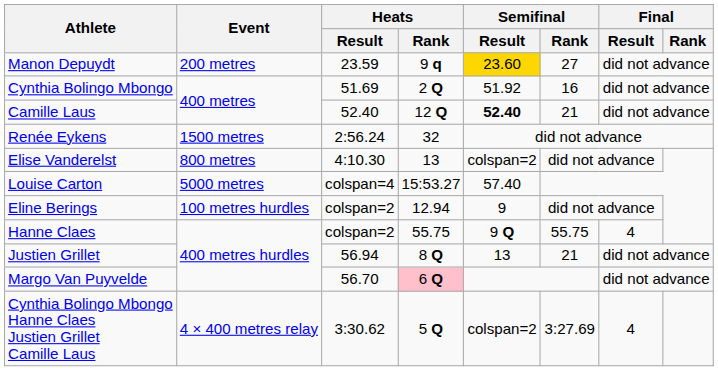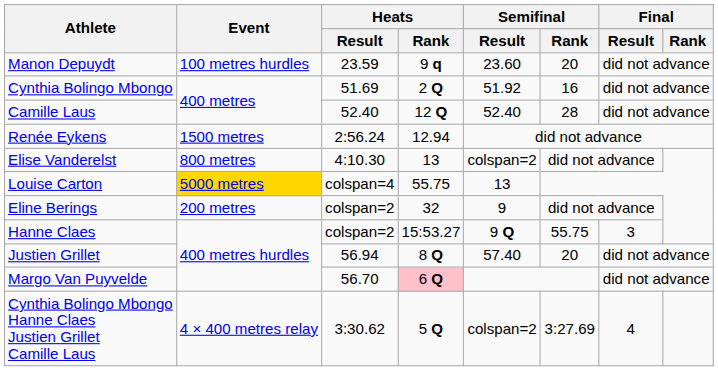(218, 65) 200 metres -> (244, 65) 100 metres hurdles
(502, 65) gold background -> (502, 65) no background
(570, 65) 27 -> (570, 65) 20
(502, 112) bold -> (502, 112) normal
(570, 112) 21 -> (570, 112) 28
(431, 136) 32 -> (431, 136) 12.94
(222, 184) no background -> (222, 184) gold background
(431, 184) 15:53.27 -> (431, 184) 55.75
(502, 184) 57.40 -> (502, 184) 13
(244, 208) 100 metres hurdles -> (218, 208) 200 metres
(431, 208) 12.94 -> (431, 208) 32
(431, 232) 55.75 -> (431, 232) 15:53.27
(631, 232) 4 -> (631, 232) 3
(502, 256) 13 -> (502, 256) 57.40
(570, 256) 21 -> (570, 256) 20
